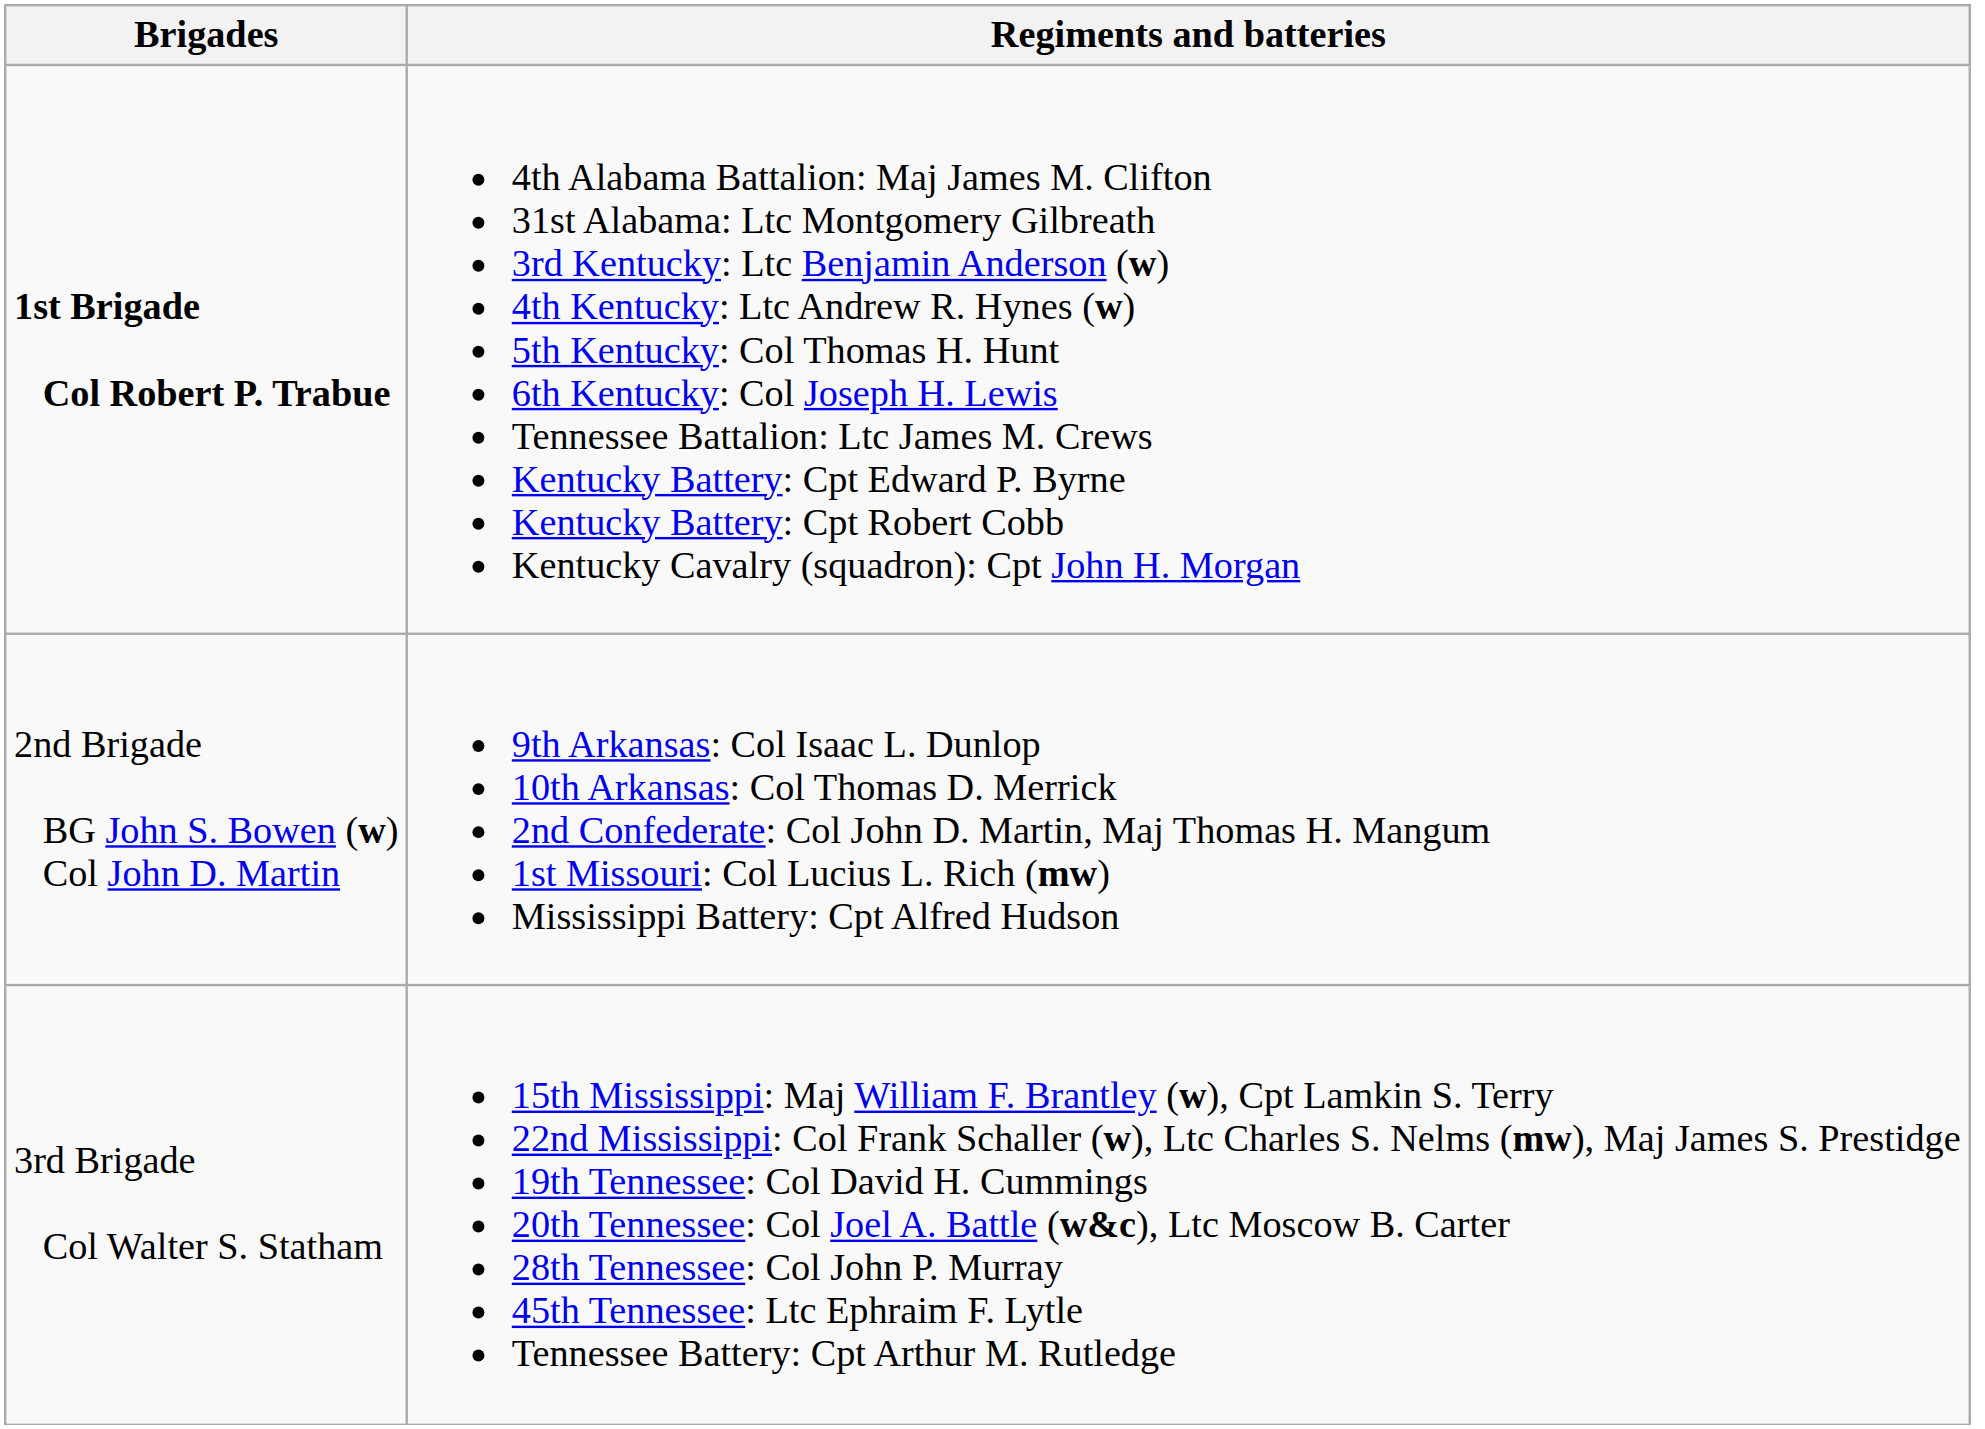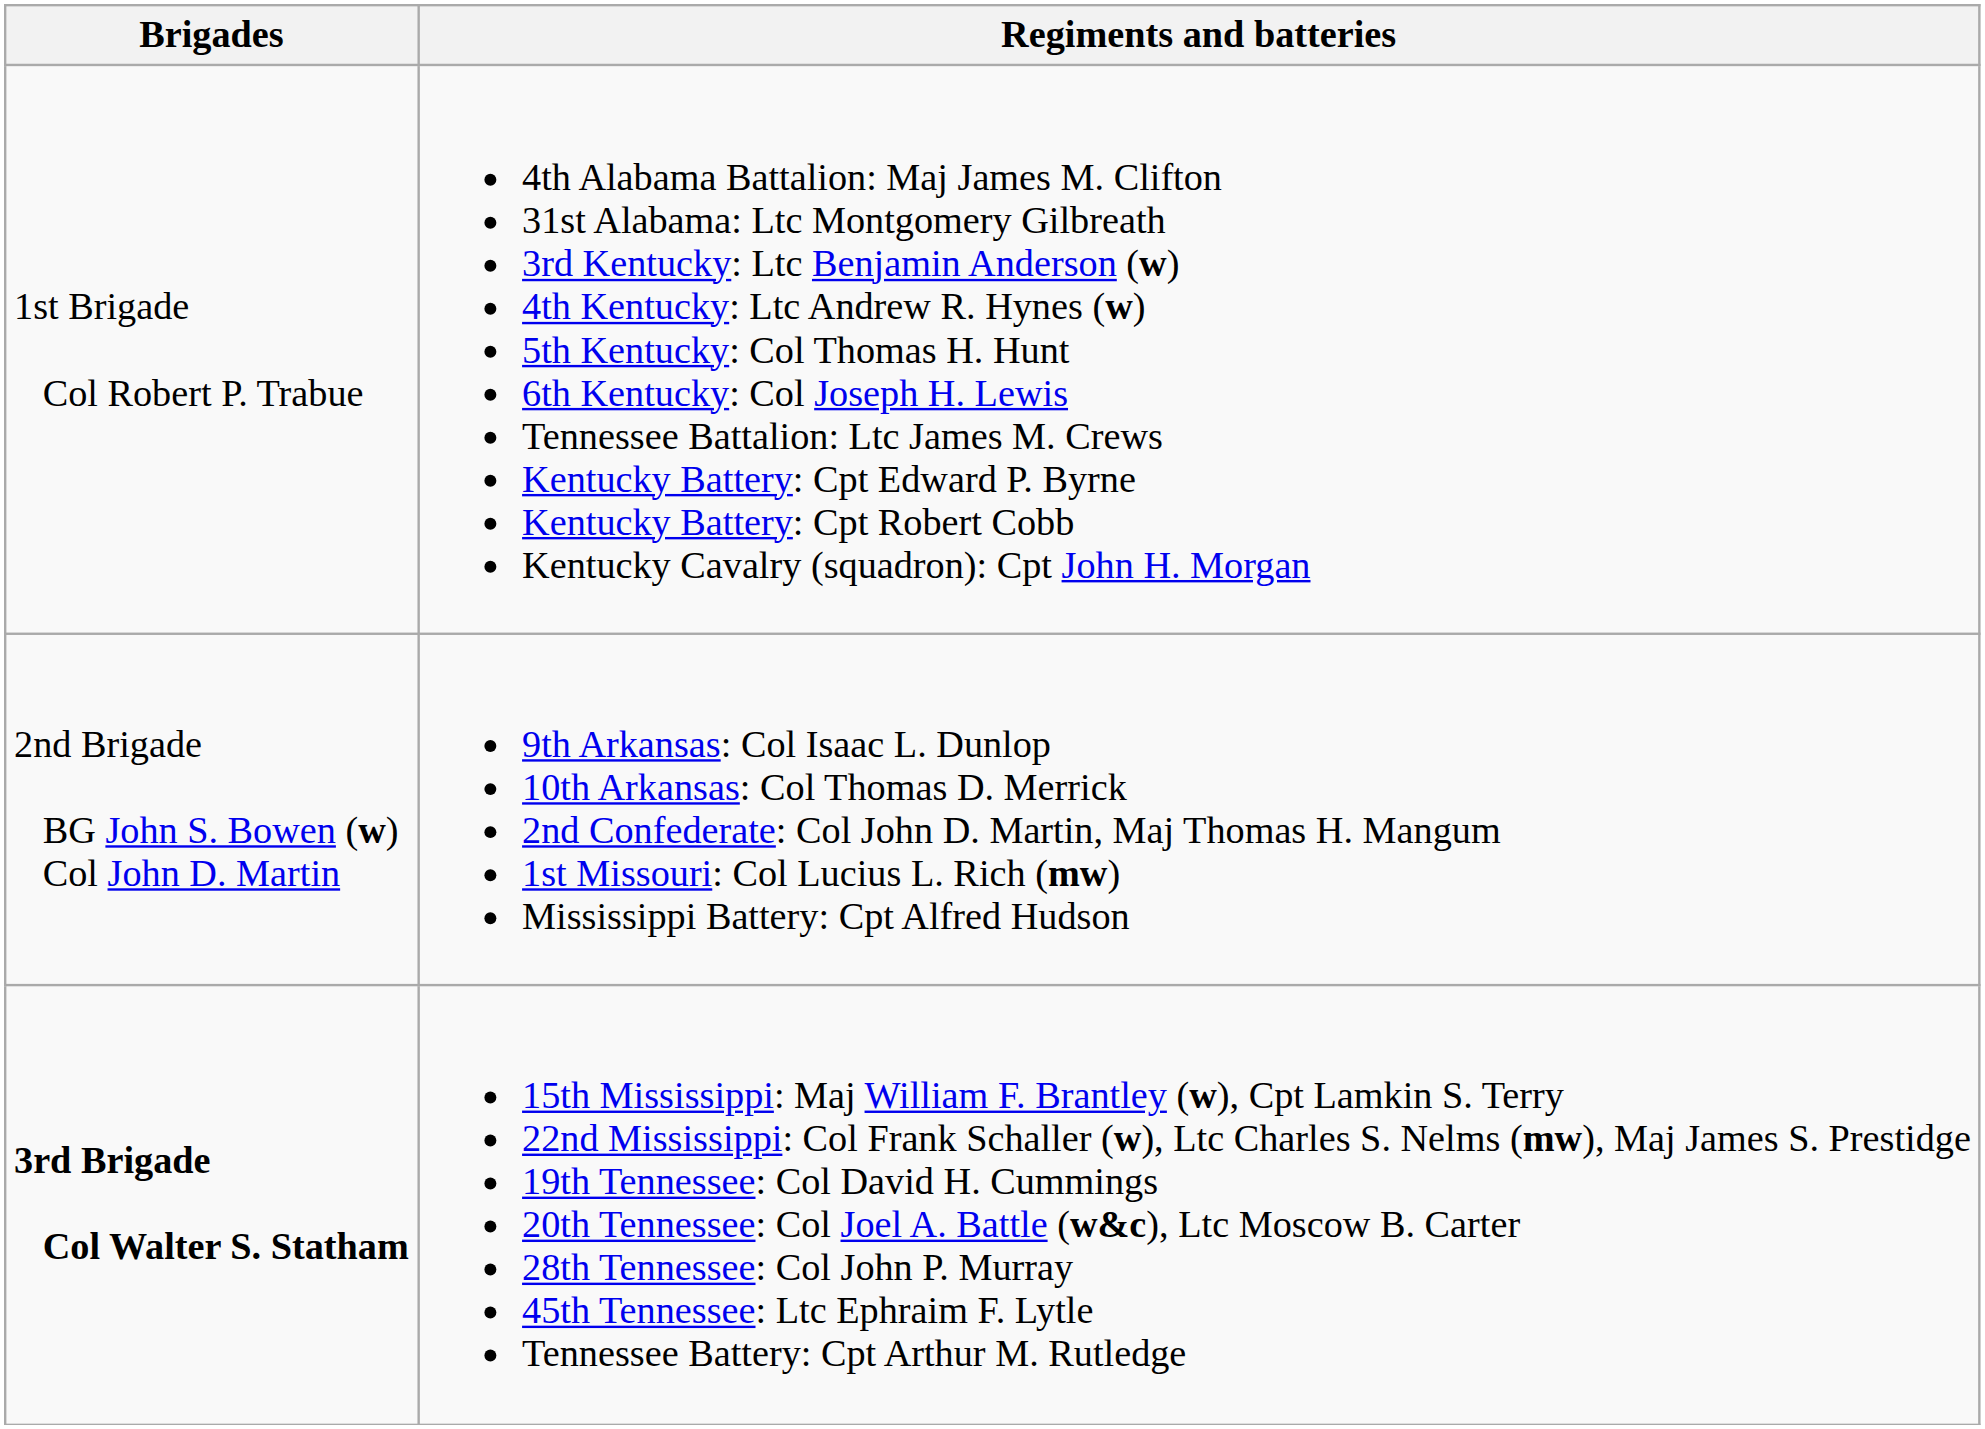(202, 348) bold -> (189, 348) normal
(199, 1203) normal -> (211, 1203) bold
